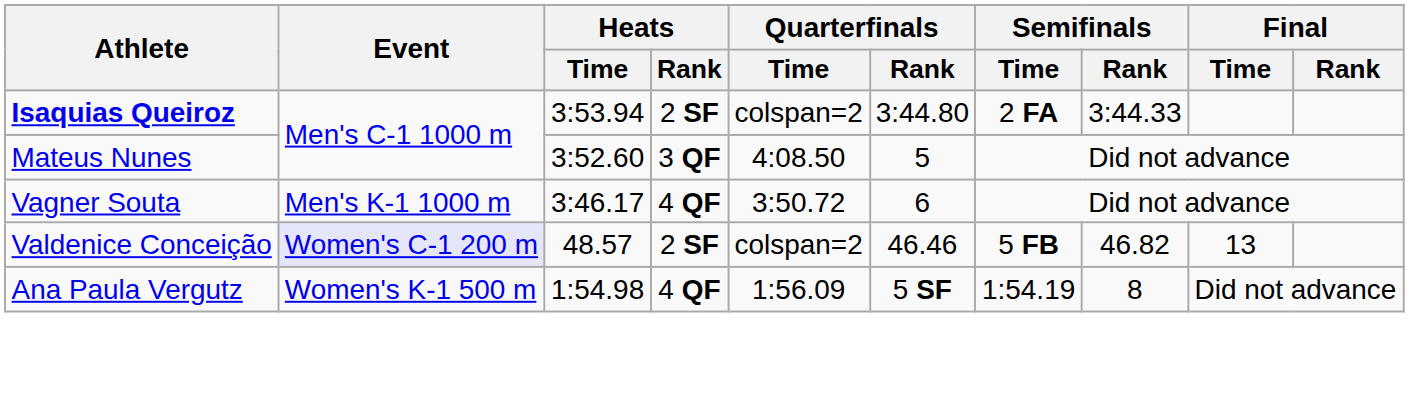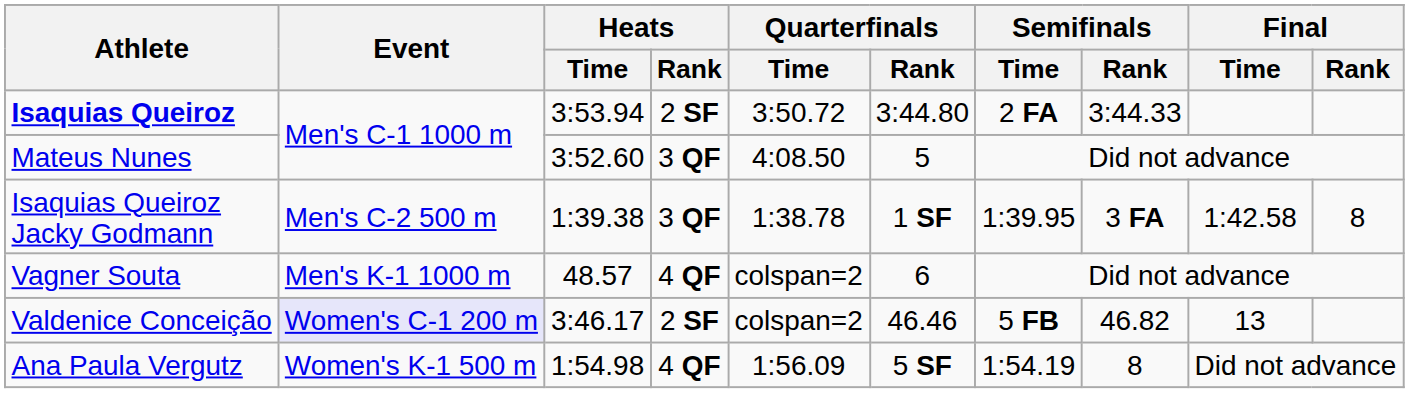(799, 113) colspan=2 -> (799, 113) 3:50.72
+ row: (116, 217)
(598, 201) 3:46.17 -> (598, 277) 48.57
(799, 201) 3:50.72 -> (799, 277) colspan=2
(598, 246) 48.57 -> (598, 321) 3:46.17
